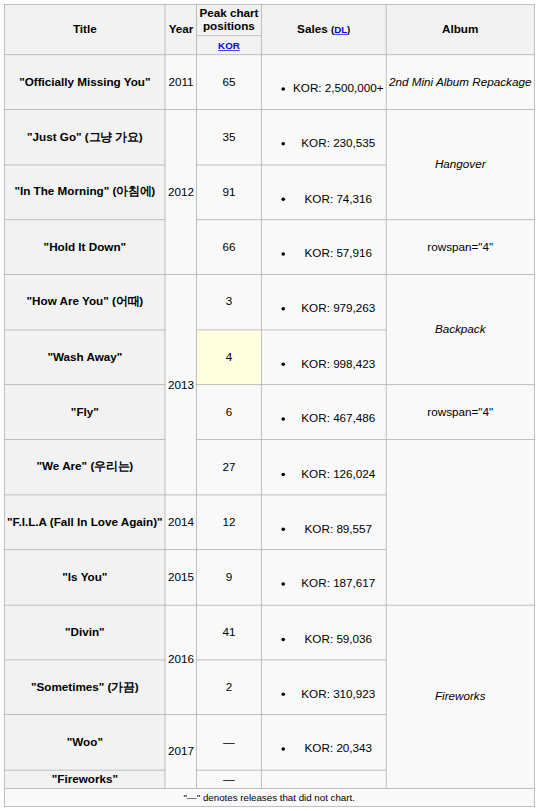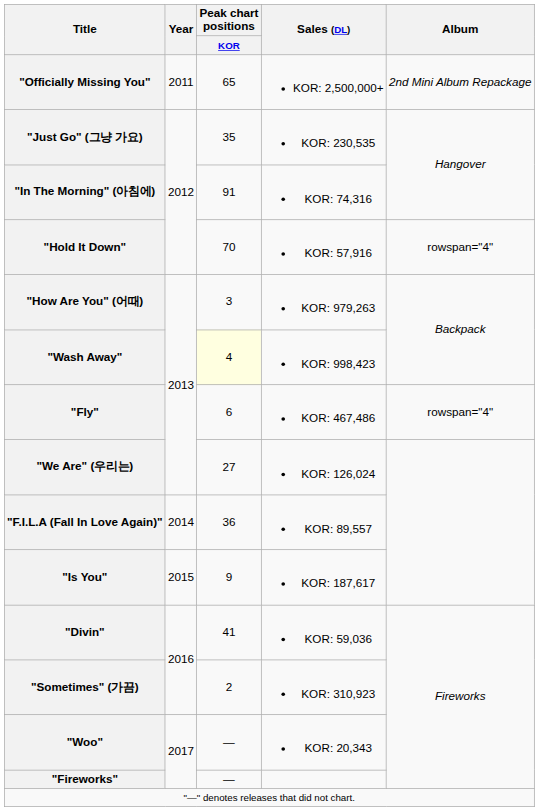(229, 247) 66 -> (229, 247) 70
(229, 522) 12 -> (229, 522) 36
